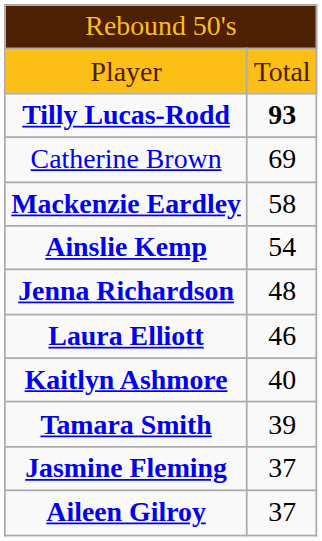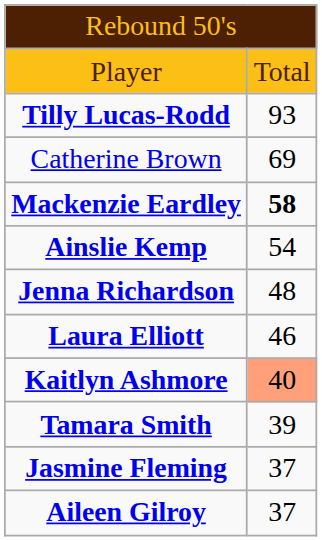(282, 114) bold -> (282, 114) normal
(282, 203) normal -> (282, 203) bold
(282, 379) no background -> (282, 379) lightsalmon background
